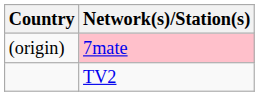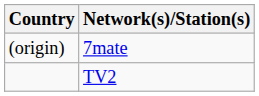(105, 47) pink background -> (105, 47) no background
